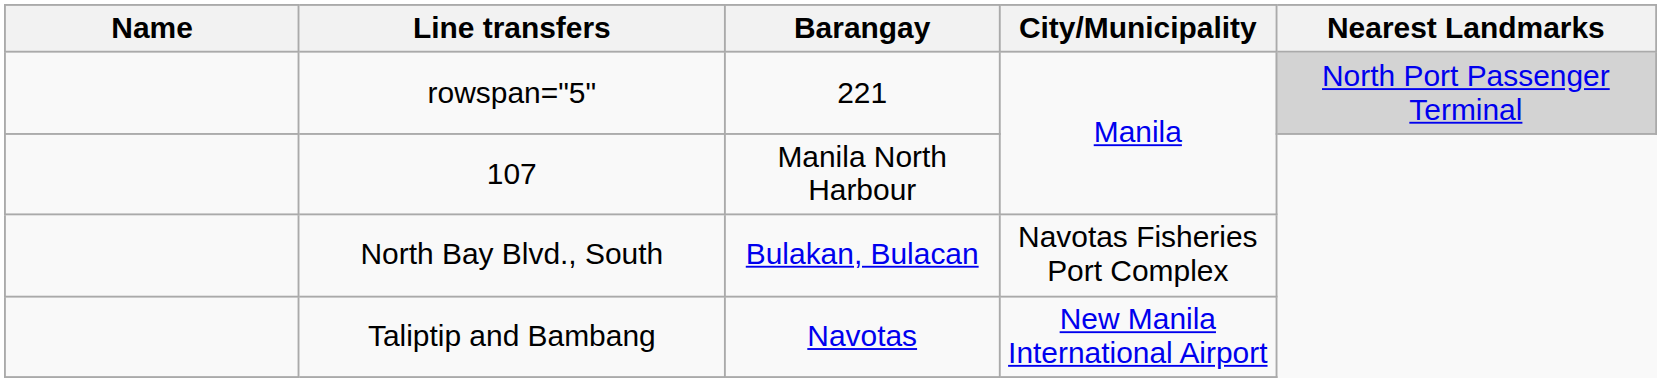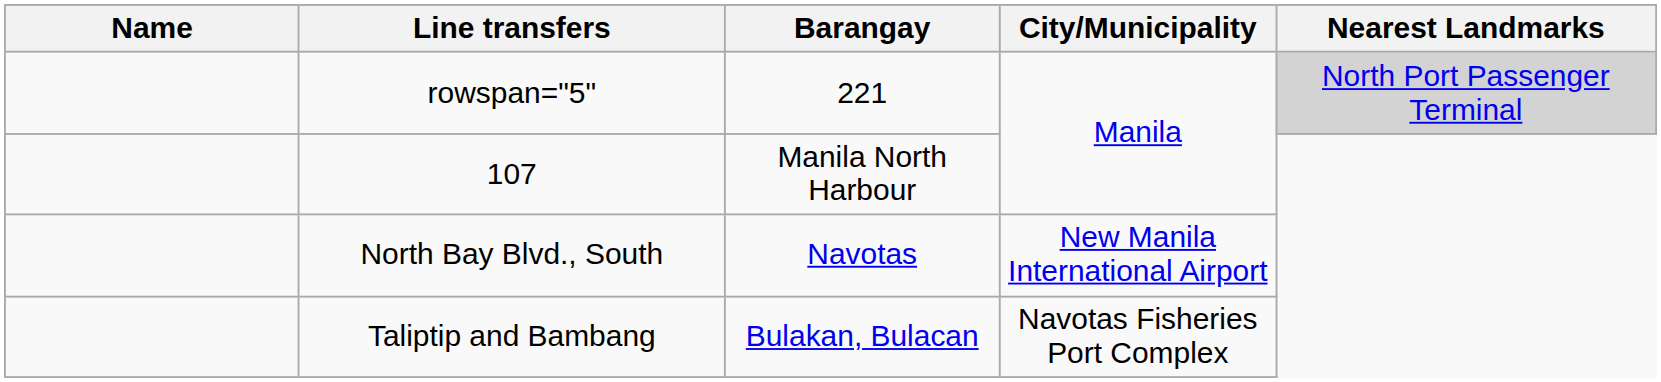(862, 254) Bulakan, Bulacan -> (862, 254) Navotas
(1138, 254) Navotas Fisheries Port Complex -> (1138, 254) New Manila International Airport
(862, 335) Navotas -> (862, 335) Bulakan, Bulacan
(1138, 335) New Manila International Airport -> (1138, 335) Navotas Fisheries Port Complex
